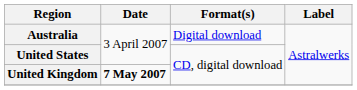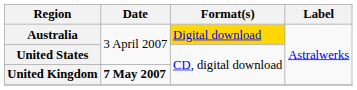(217, 34) no background -> (217, 34) gold background
